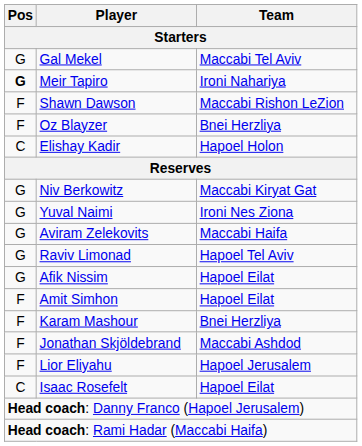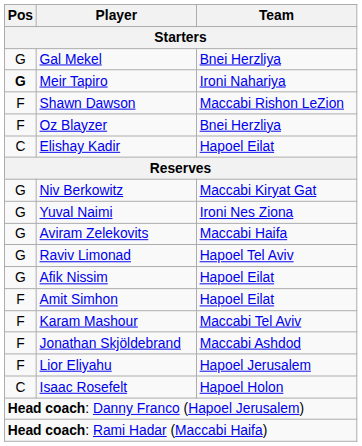(250, 59) Maccabi Tel Aviv -> (240, 59) Bnei Herzliya
(241, 147) Hapoel Holon -> (237, 147) Hapoel Eilat
(240, 322) Bnei Herzliya -> (250, 322) Maccabi Tel Aviv
(237, 387) Hapoel Eilat -> (241, 387) Hapoel Holon
